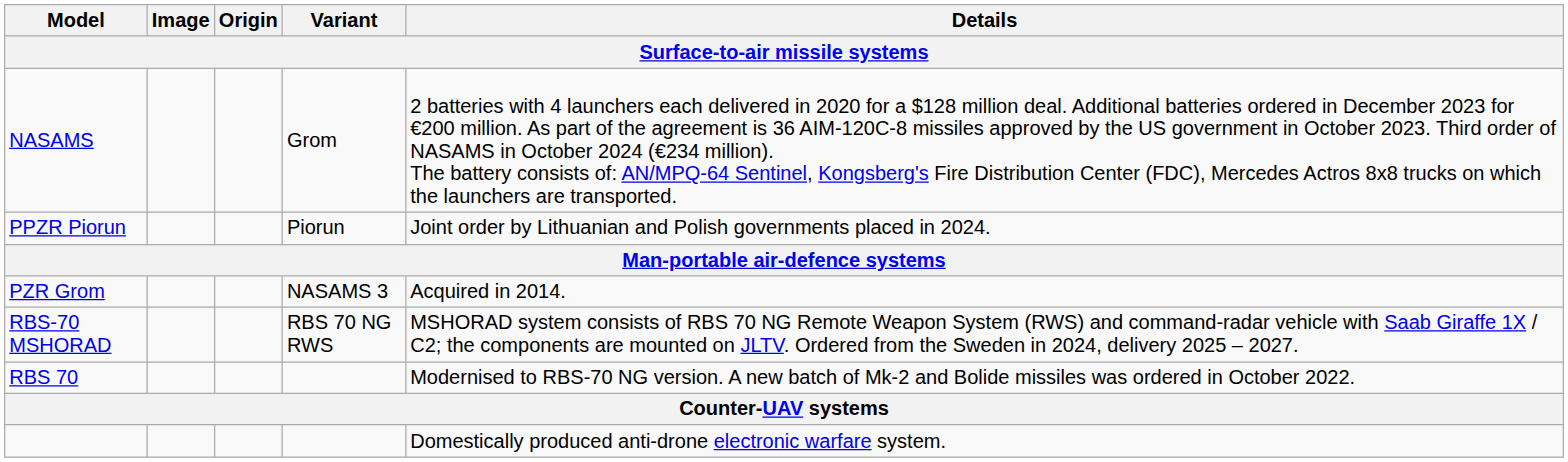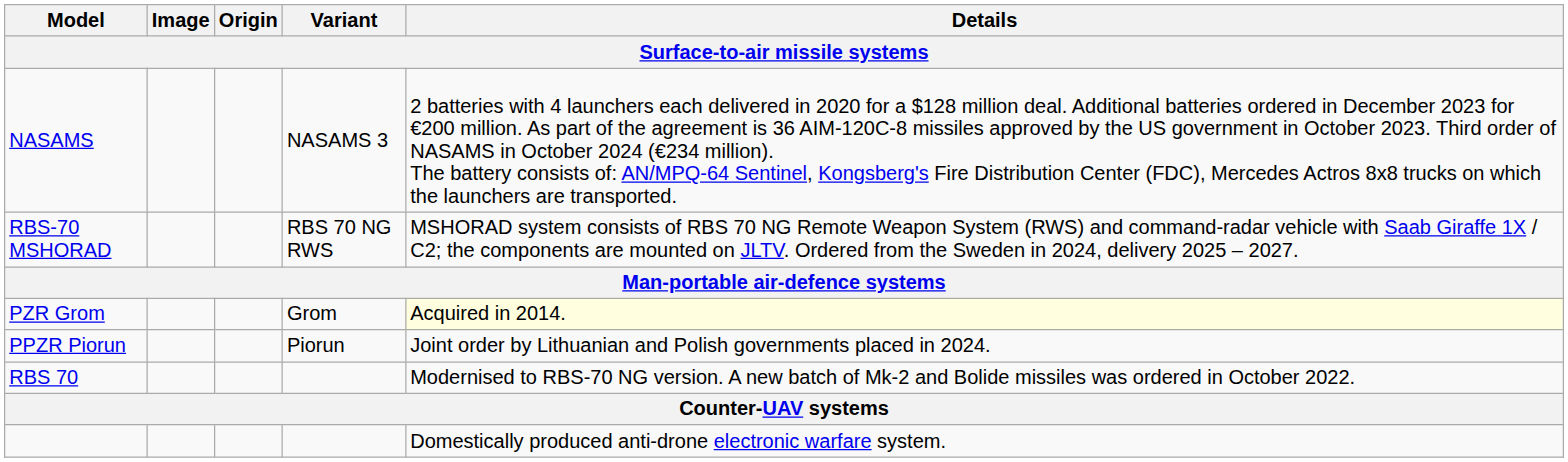(312, 140) Grom -> (338, 140) NASAMS 3
rows swapped: (60, 334) <-> (68, 228)
(338, 291) NASAMS 3 -> (312, 313) Grom
(488, 291) no background -> (488, 313) lightyellow background
